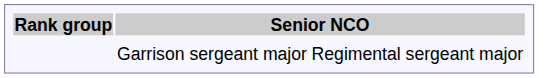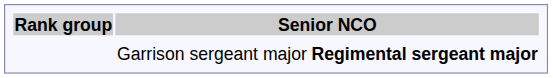(417, 53) normal -> (425, 53) bold
